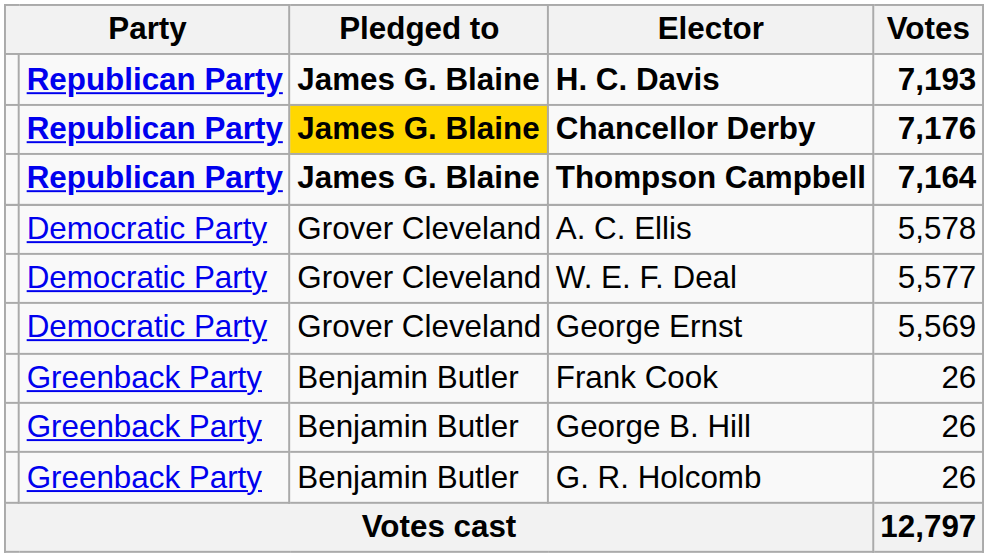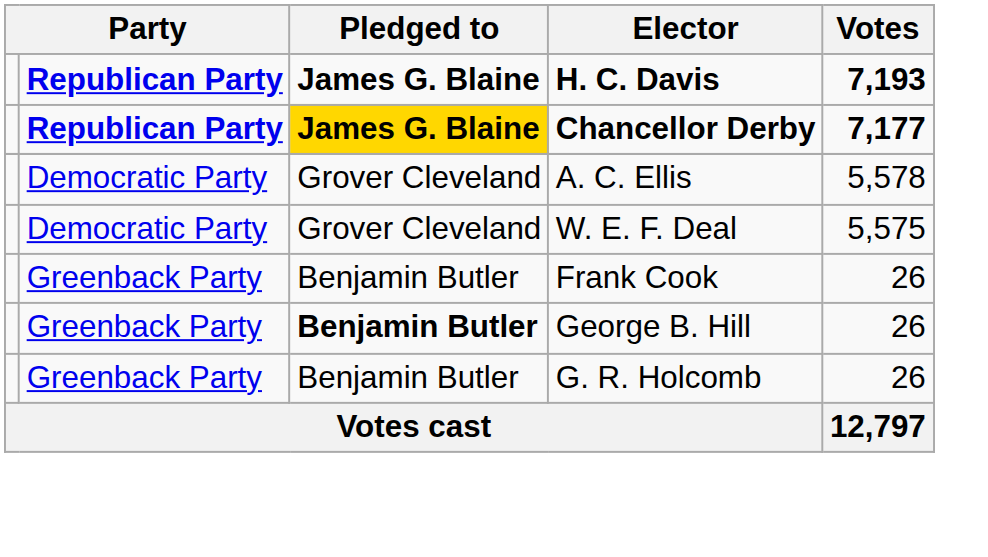(937, 128) 7,176 -> (887, 128) 7,177
- row: (711, 178)
(937, 278) 5,577 -> (887, 228) 5,575
- row: (649, 327)
(408, 427) normal -> (418, 327) bold
